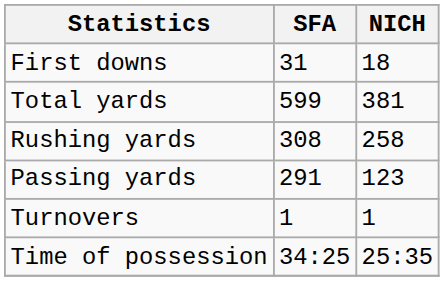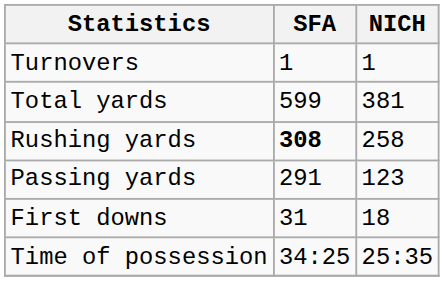rows swapped: (89, 63) <-> (75, 218)
(300, 141) normal -> (300, 141) bold
